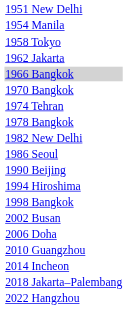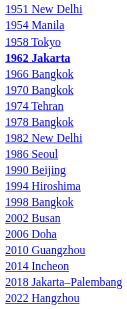(35, 58) normal -> (38, 58) bold
(39, 74) lightgrey background -> (39, 74) no background
